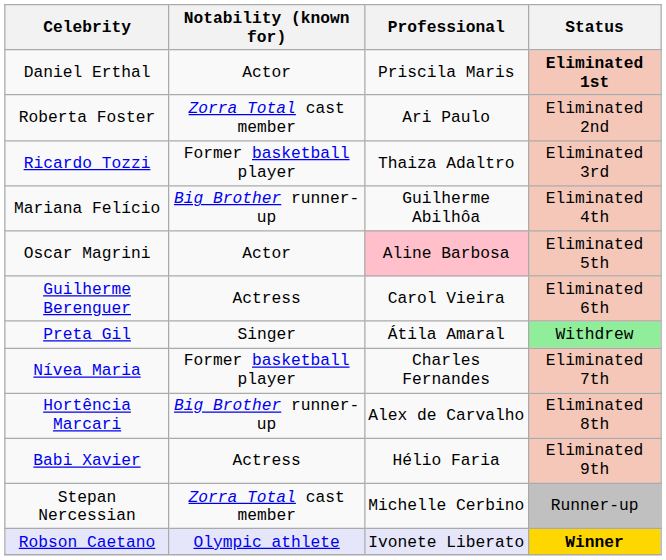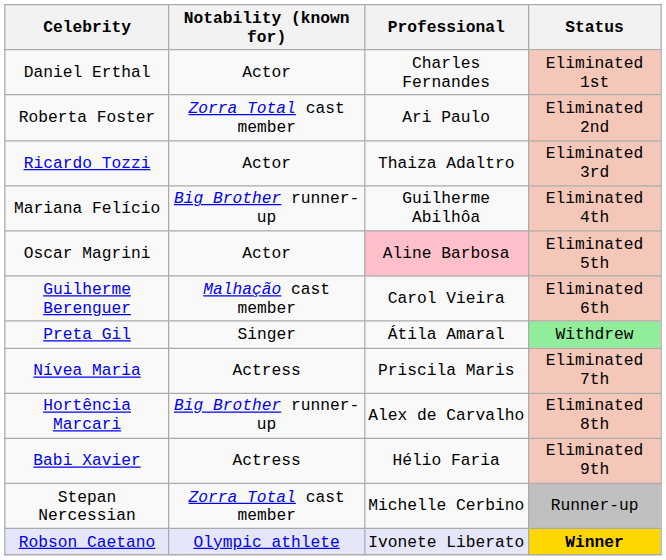(446, 72) Priscila Maris -> (446, 72) Charles Fernandes
(595, 72) bold -> (595, 72) normal
(267, 163) Former basketball player -> (267, 163) Actor
(267, 299) Actress -> (267, 299) Malhação cast member
(267, 370) Former basketball player -> (267, 370) Actress
(446, 370) Charles Fernandes -> (446, 370) Priscila Maris
